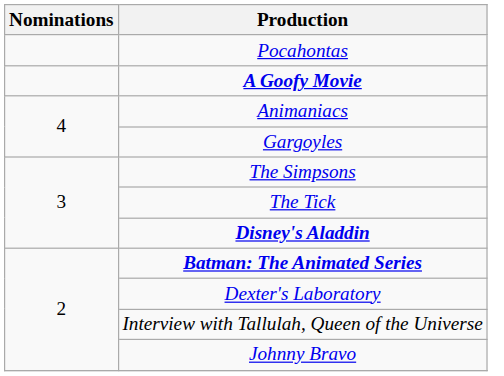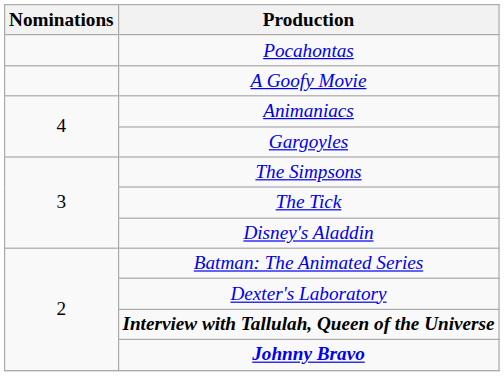(303, 80) bold -> (308, 80) normal
(303, 232) bold -> (308, 232) normal
(303, 263) bold -> (308, 263) normal
(303, 324) normal -> (308, 324) bold
(303, 354) normal -> (308, 354) bold
